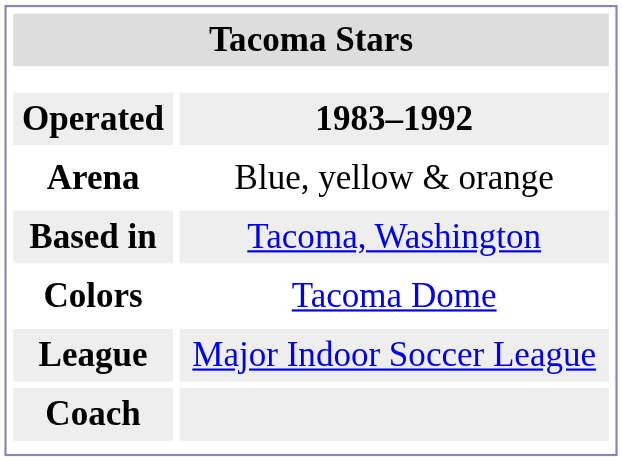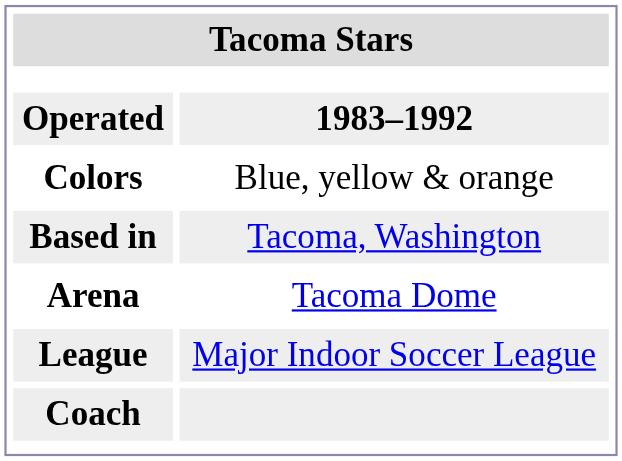(93, 177) Arena -> (93, 177) Colors
(93, 295) Colors -> (93, 295) Arena
